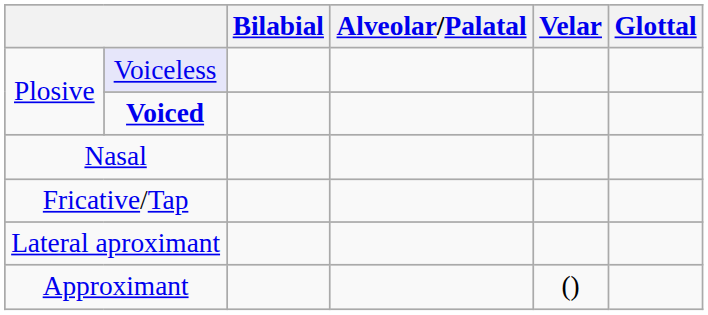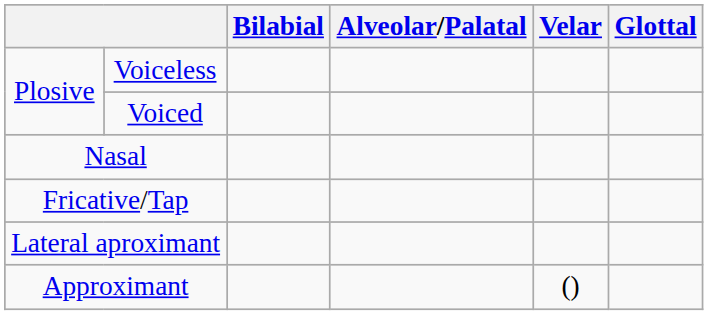(165, 69) lavender background -> (165, 69) no background
(165, 112) bold -> (165, 112) normal
